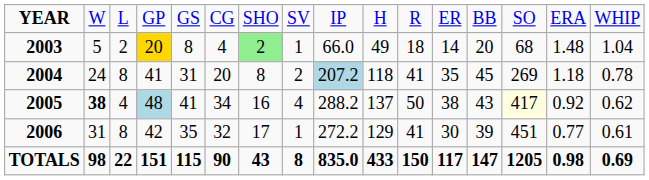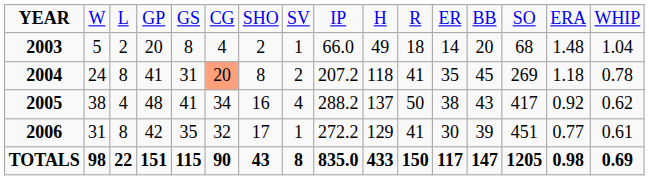(154, 47) gold background -> (154, 47) no background
(261, 47) lightgreen background -> (261, 47) no background
(222, 75) no background -> (222, 75) lightsalmon background
(338, 75) lightblue background -> (338, 75) no background
(97, 103) bold -> (97, 103) normal
(154, 103) lightblue background -> (154, 103) no background
(524, 103) lightyellow background -> (524, 103) no background
